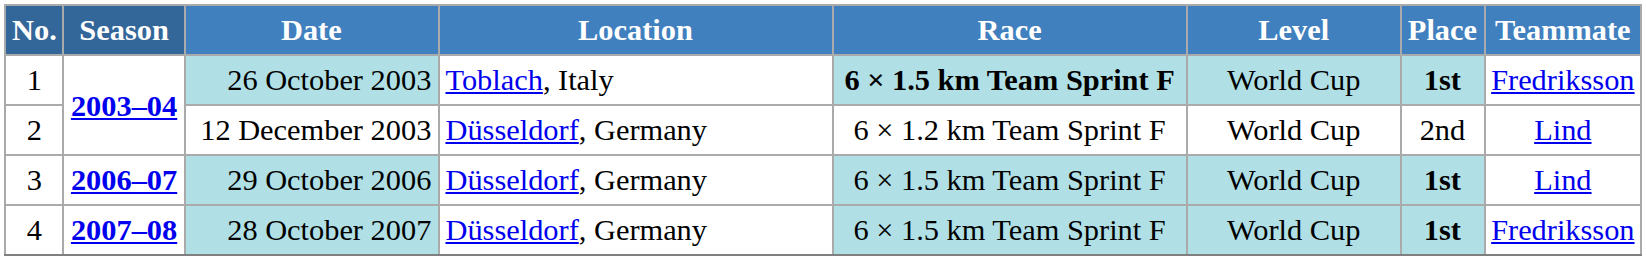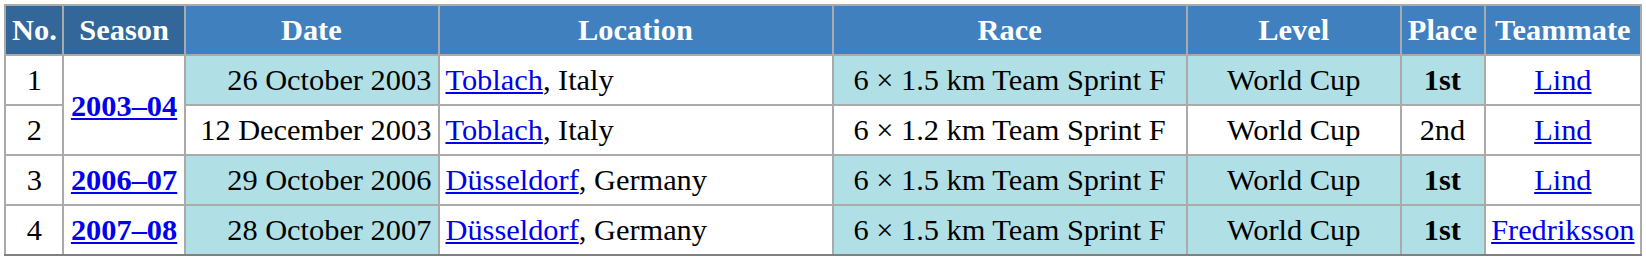(1010, 79) bold -> (1010, 79) normal
(1563, 79) Fredriksson -> (1563, 79) Lind
(576, 130) Düsseldorf, Germany -> (530, 130) Toblach, Italy
